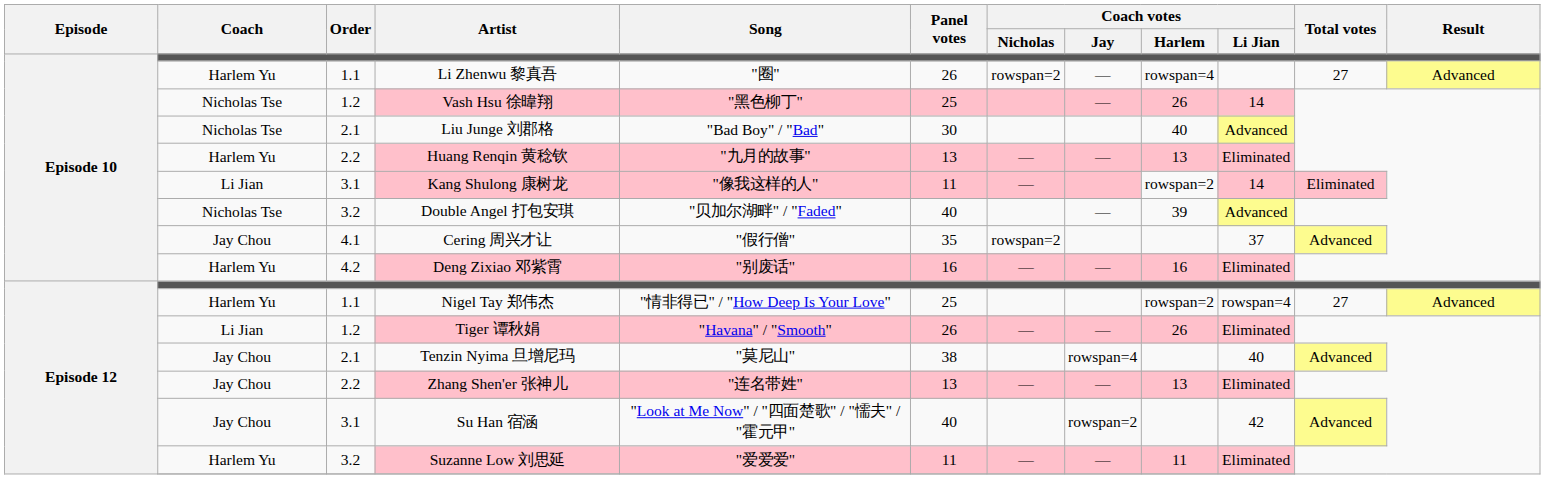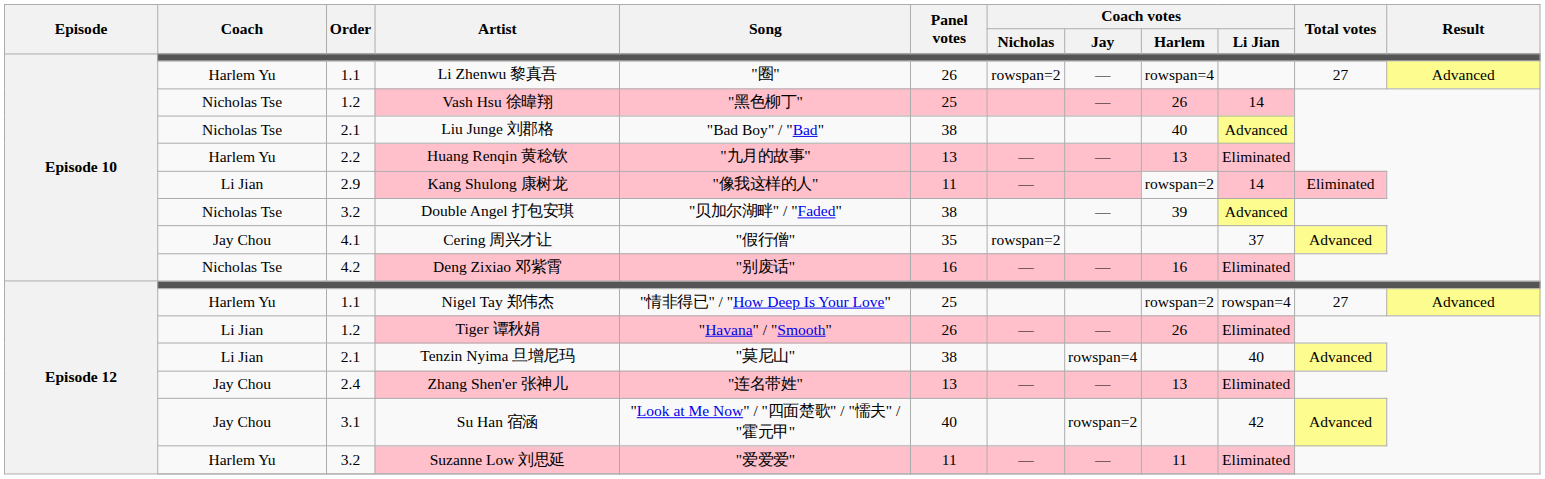(949, 129) 30 -> (949, 129) 38
(351, 184) 3.1 -> (351, 184) 2.9
(949, 212) 40 -> (949, 212) 38
(242, 267) Harlem Yu -> (242, 267) Nicholas Tse
(242, 357) Jay Chou -> (242, 357) Li Jian
(351, 384) 2.2 -> (351, 384) 2.4
